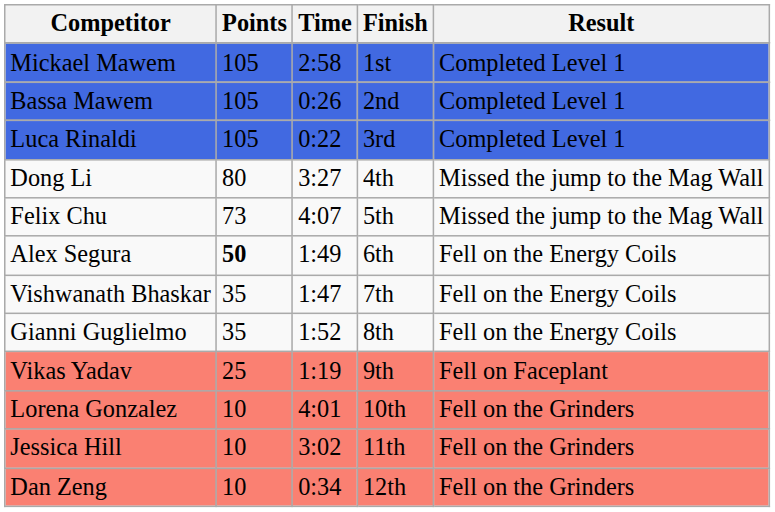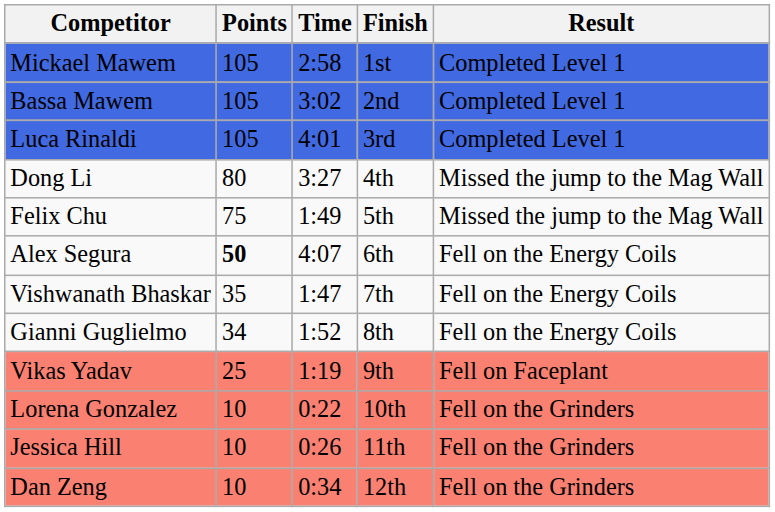(320, 100) 0:26 -> (320, 100) 3:02
(320, 139) 0:22 -> (320, 139) 4:01
(234, 216) 73 -> (234, 216) 75
(320, 216) 4:07 -> (320, 216) 1:49
(320, 255) 1:49 -> (320, 255) 4:07
(234, 332) 35 -> (234, 332) 34
(320, 409) 4:01 -> (320, 409) 0:22
(320, 448) 3:02 -> (320, 448) 0:26
